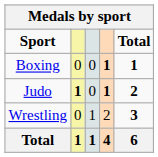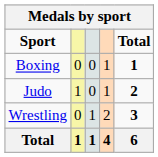(107, 66) bold -> (107, 66) normal
(78, 90) bold -> (78, 90) normal
(107, 90) bold -> (107, 90) normal
